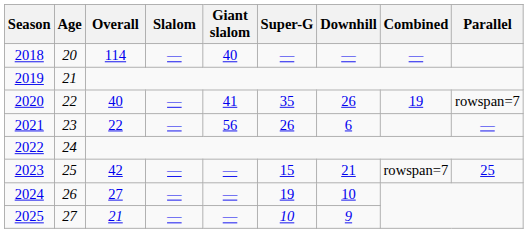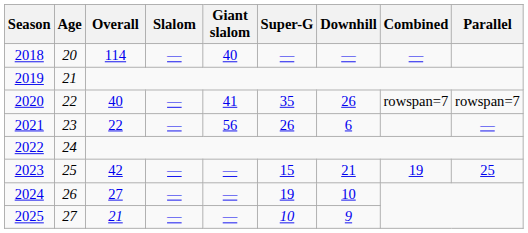(416, 101) 19 -> (416, 101) rowspan=7
(416, 170) rowspan=7 -> (416, 170) 19
